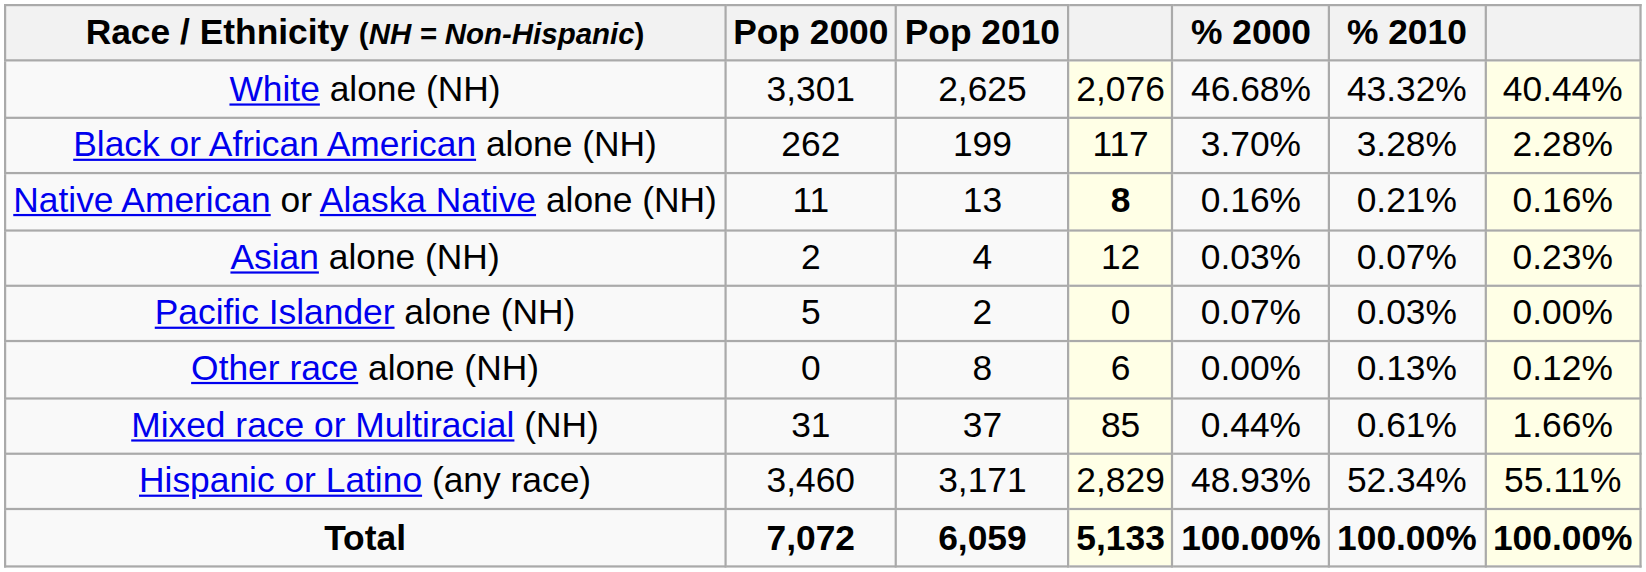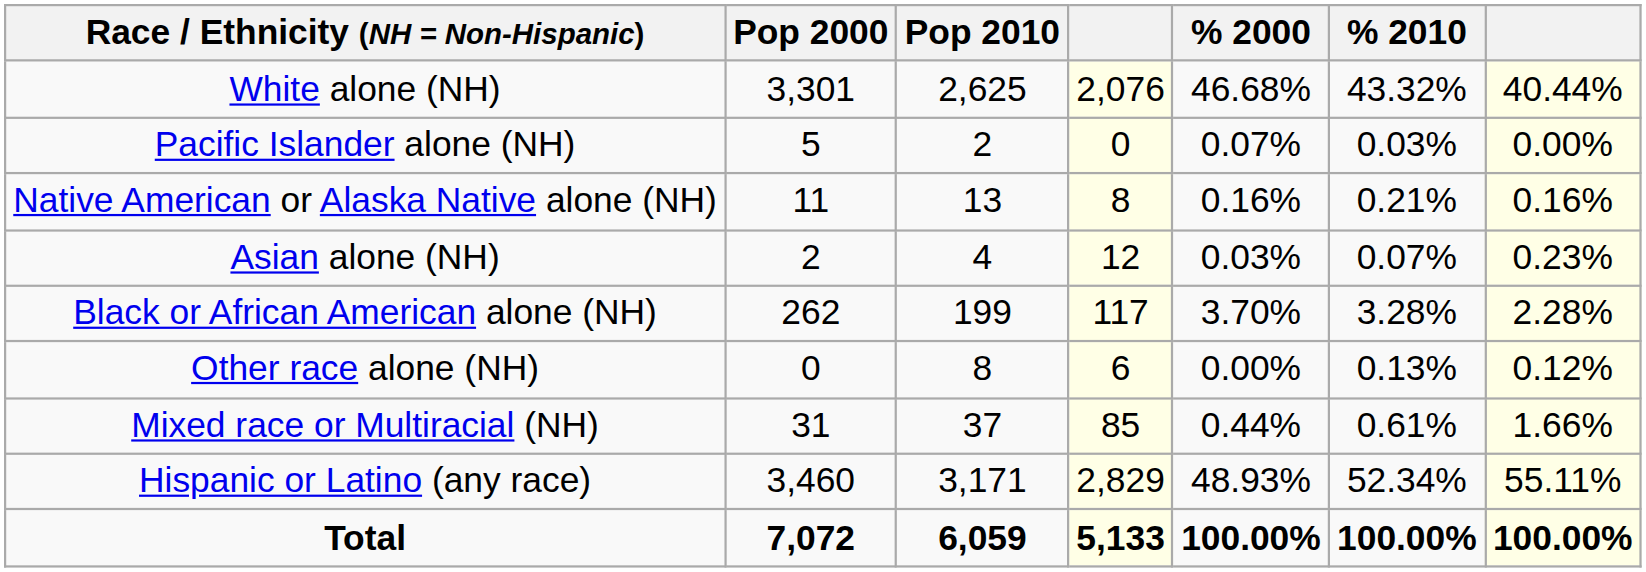rows swapped: (365, 144) <-> (365, 312)
(1121, 200) bold -> (1121, 200) normal
